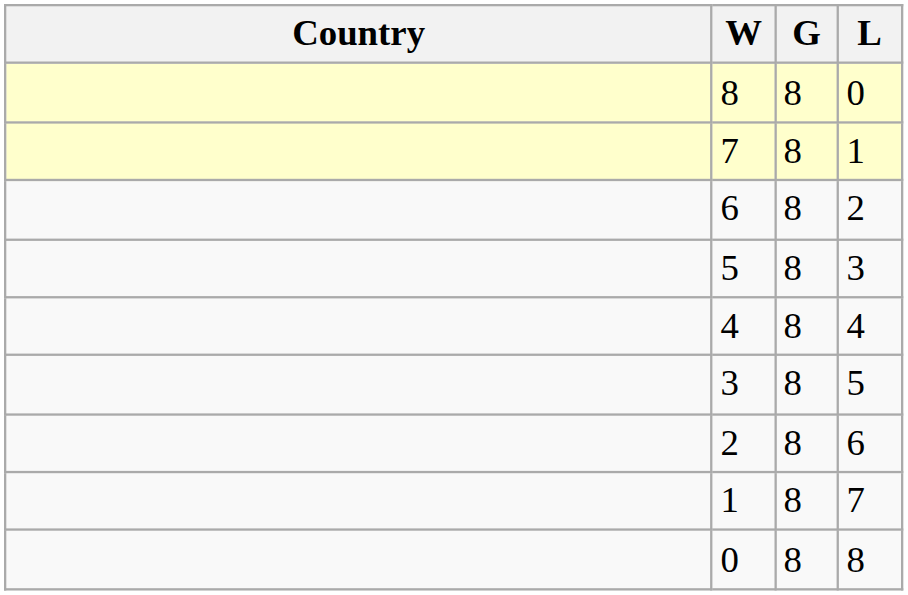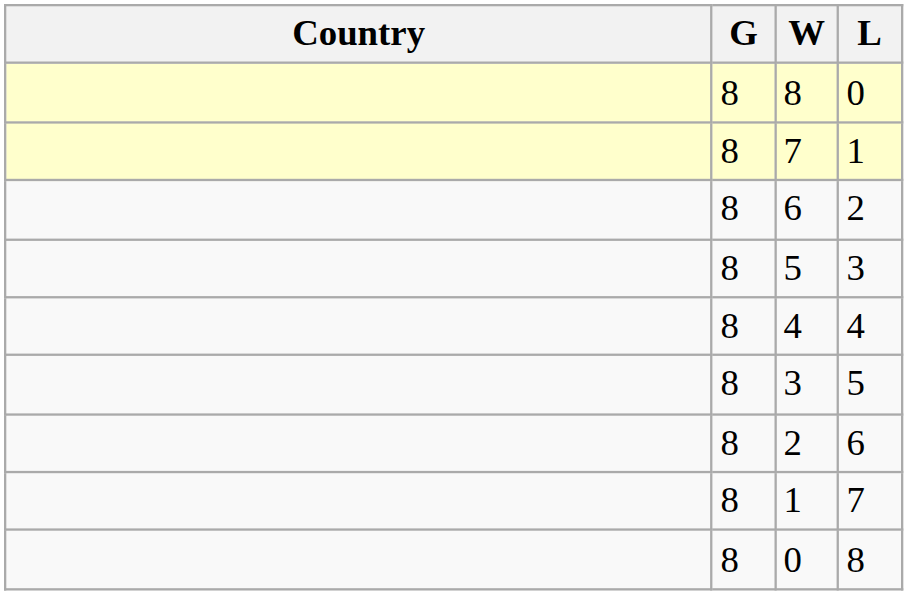columns swapped: (807, 33) <-> (744, 33)
